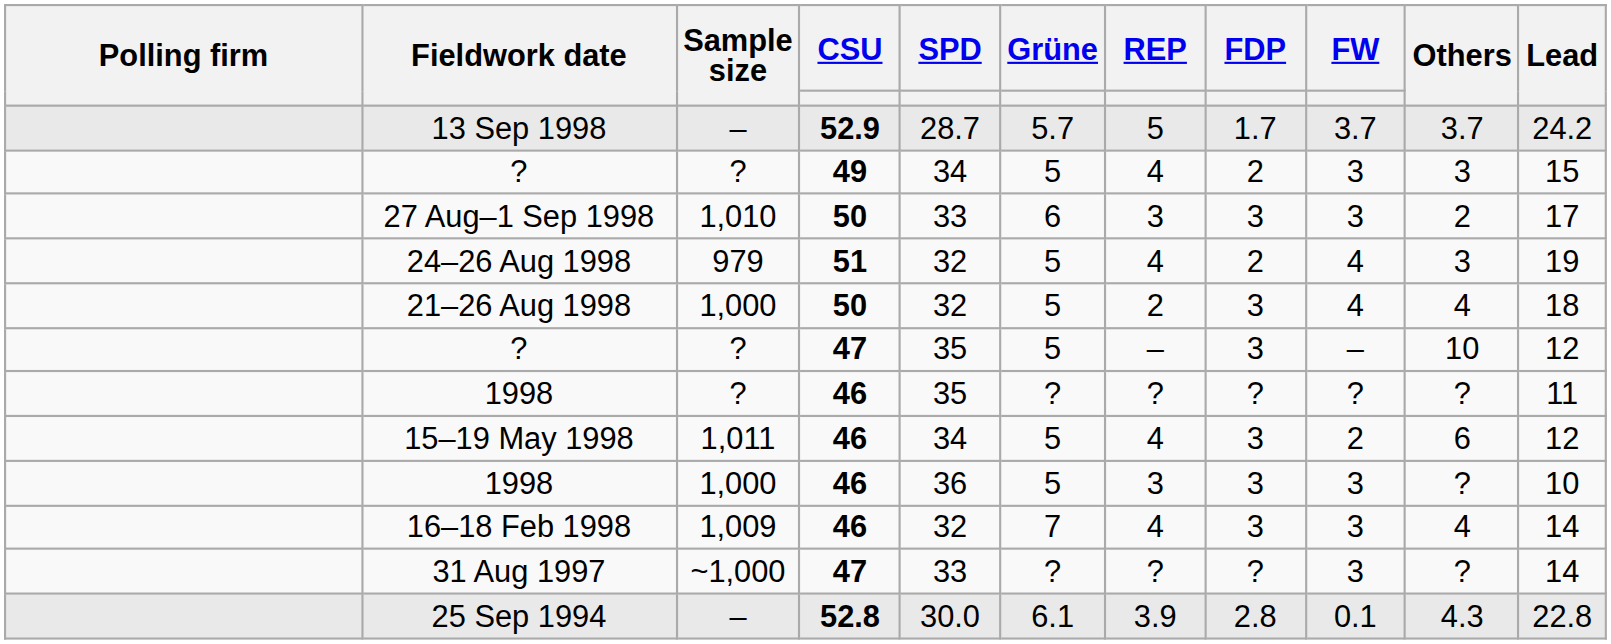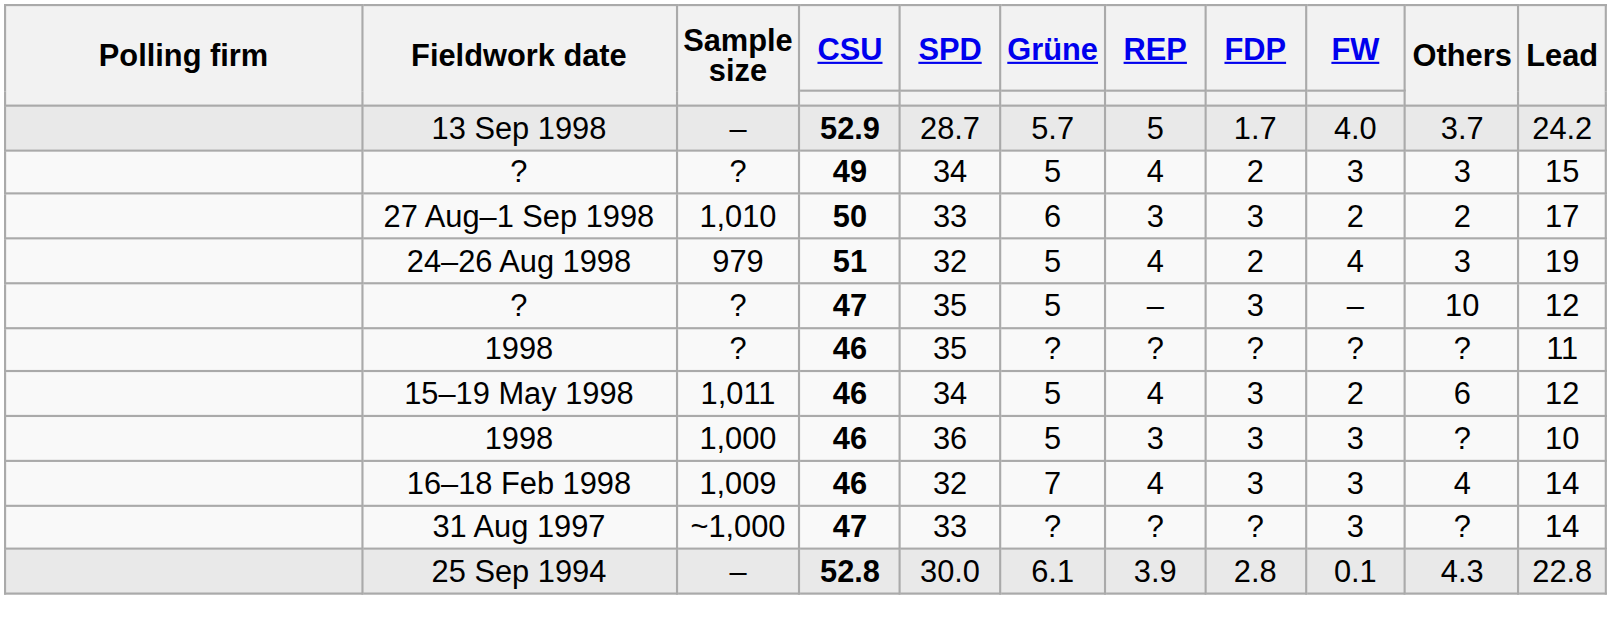(1355, 128) 3.7 -> (1355, 128) 4.0
(1355, 217) 3 -> (1355, 217) 2
- row: (519, 305)
